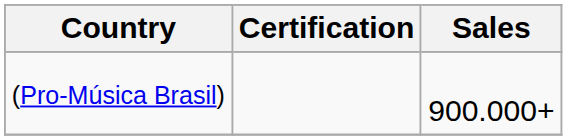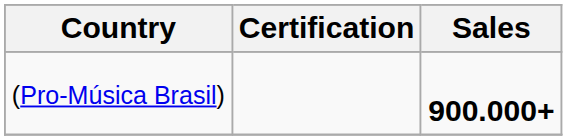(491, 109) normal -> (491, 109) bold
